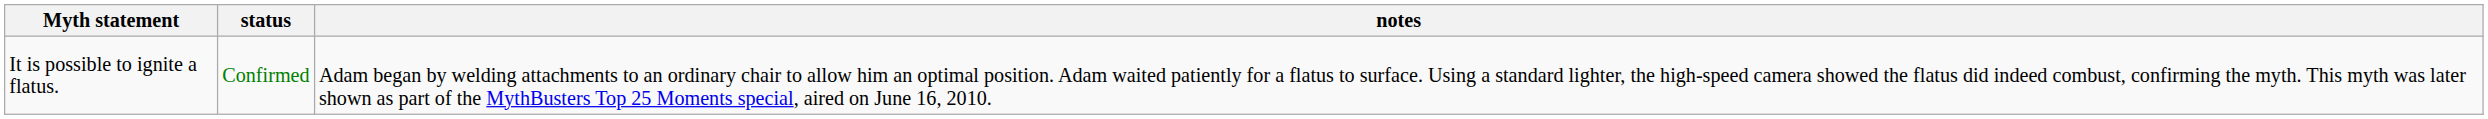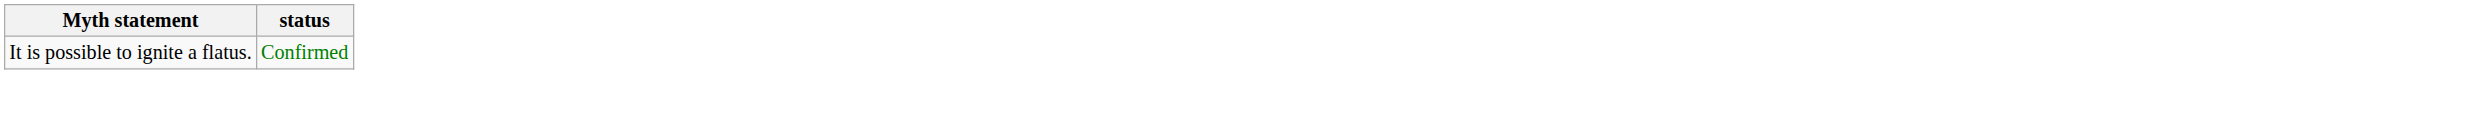- column: (1399, 20)
